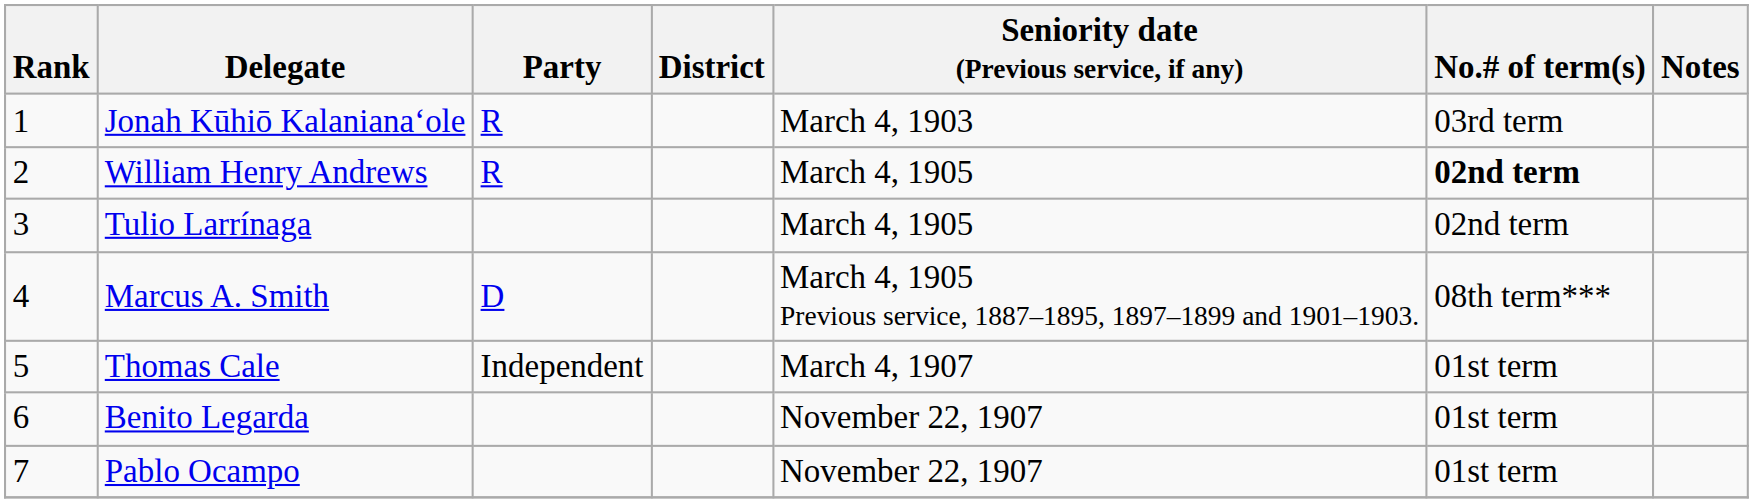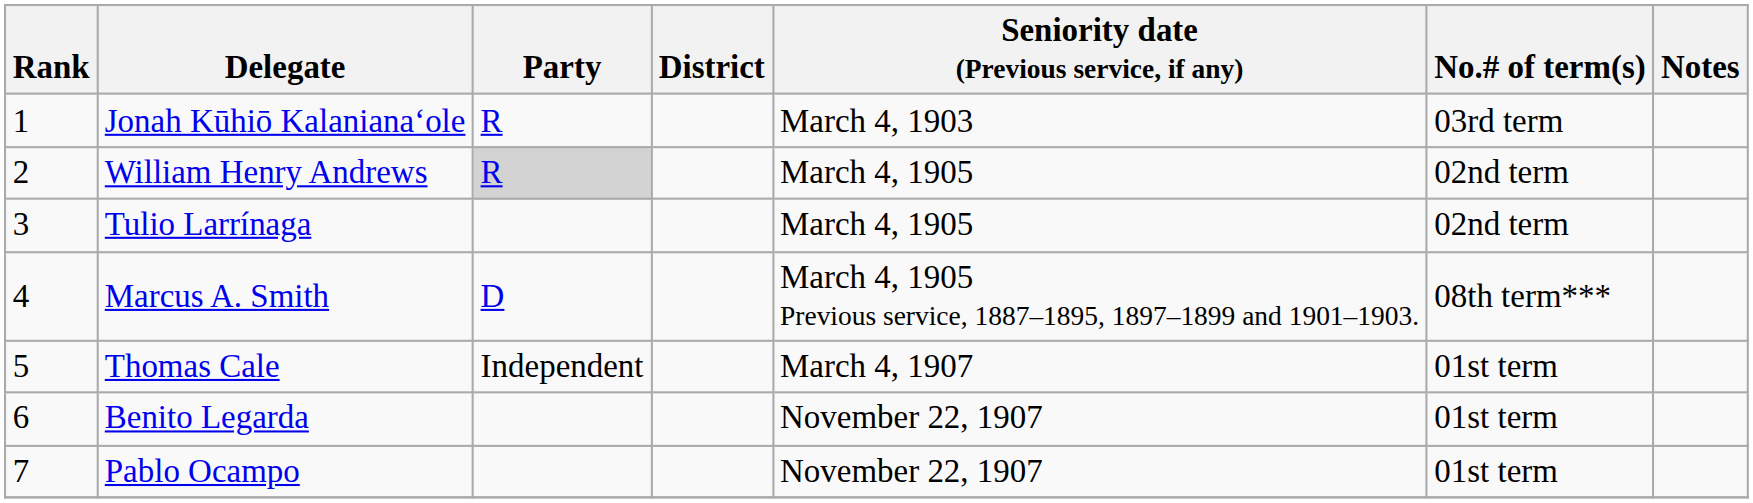(492, 172) no background -> (492, 172) lightgrey background
(1507, 172) bold -> (1502, 172) normal
